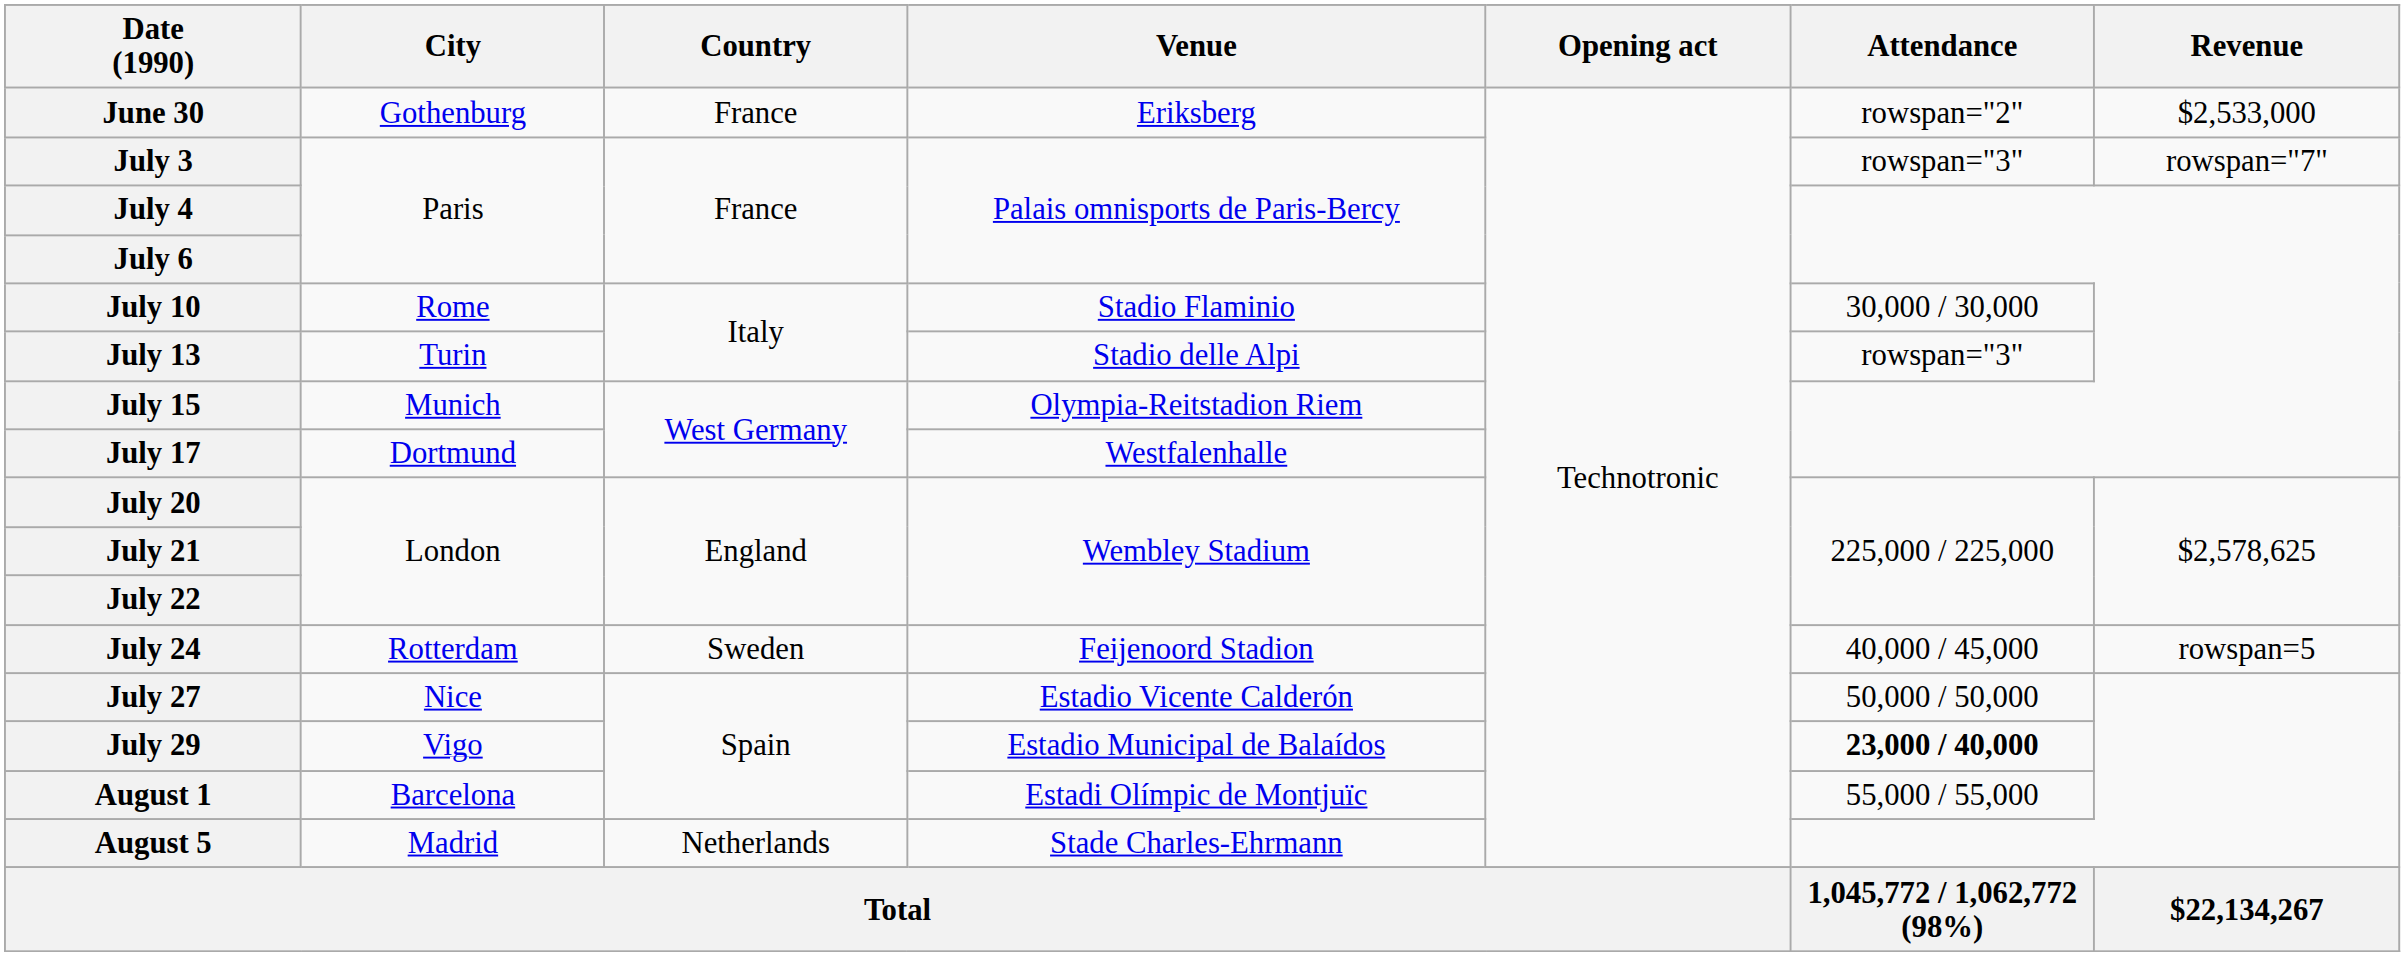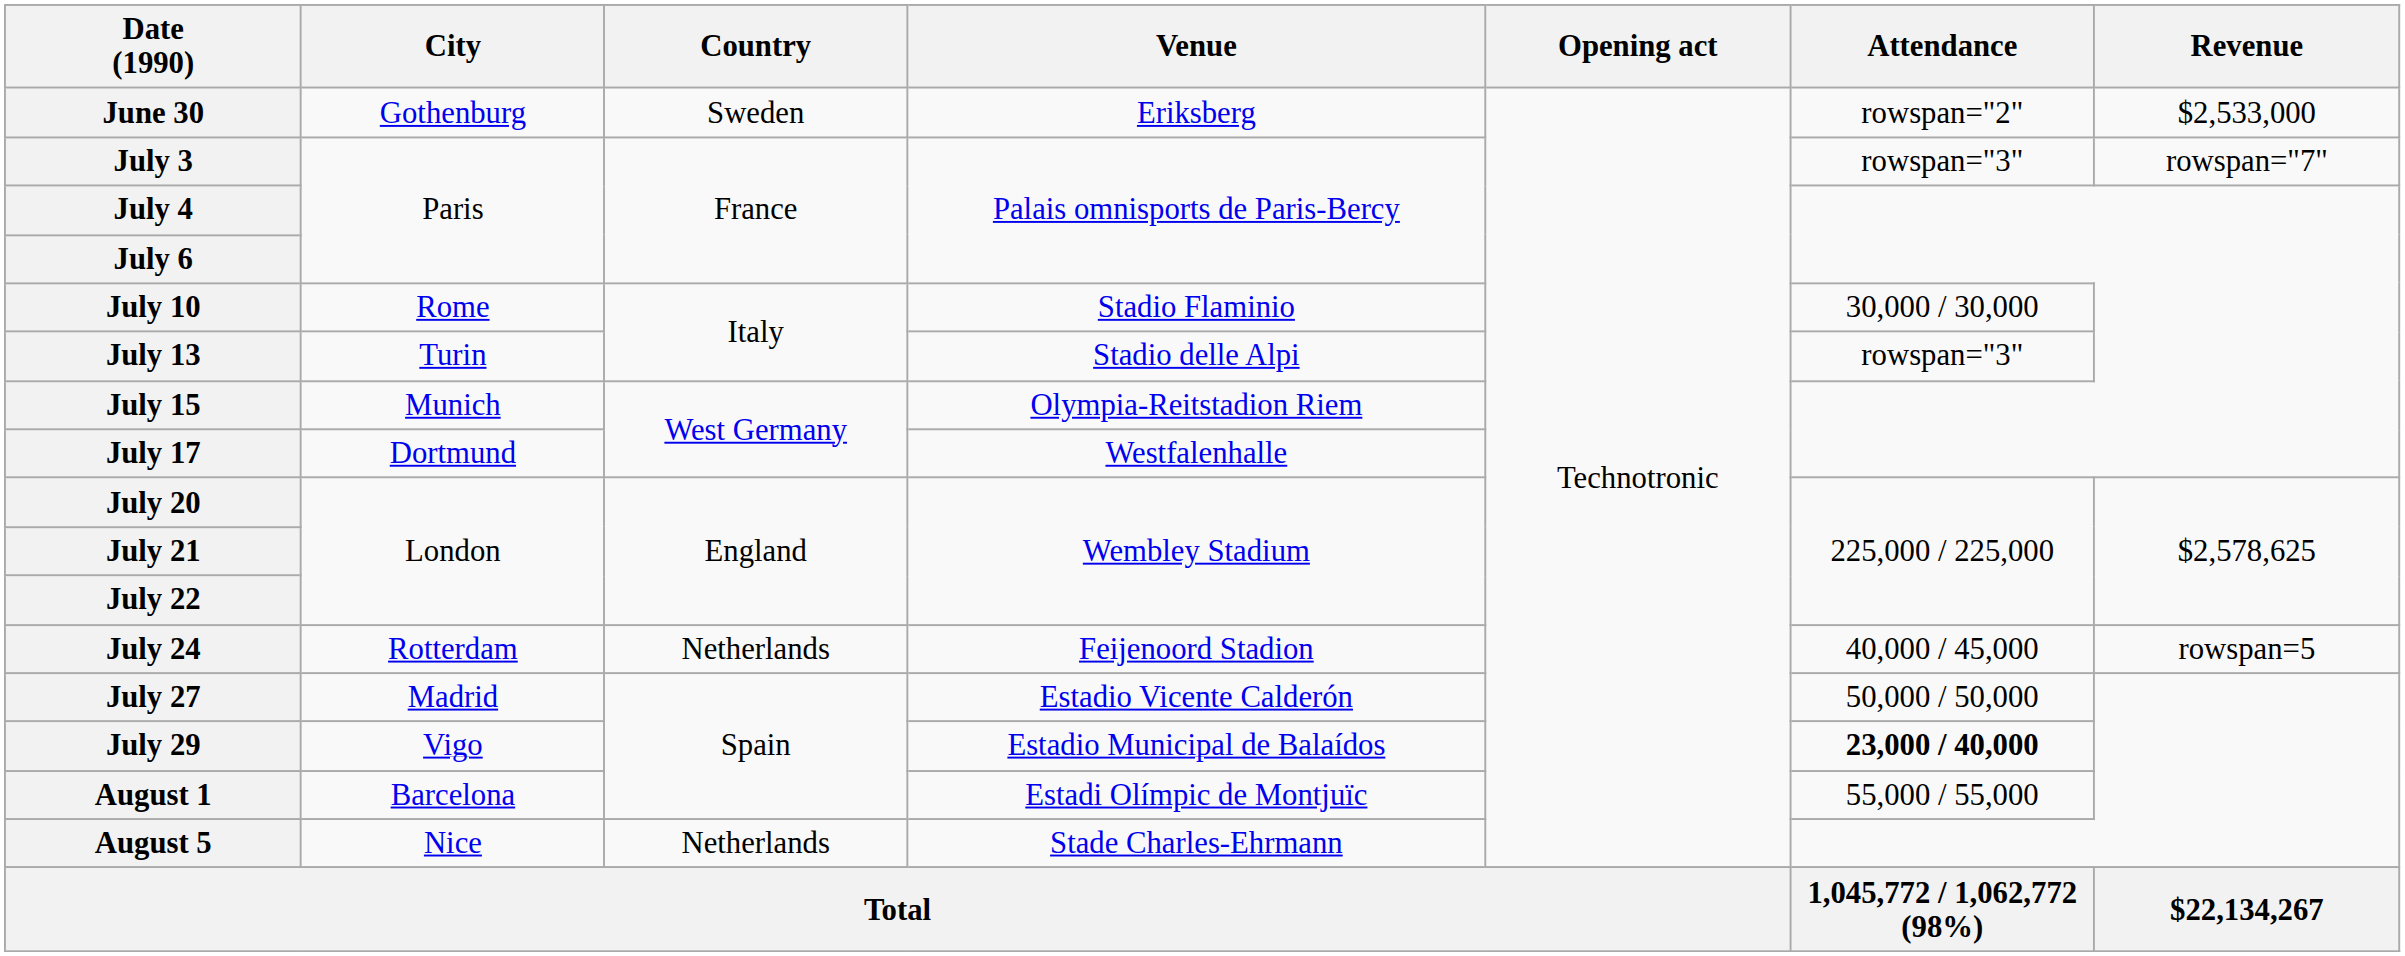(756, 112) France -> (756, 112) Sweden
(756, 648) Sweden -> (756, 648) Netherlands
(453, 696) Nice -> (453, 696) Madrid
(453, 842) Madrid -> (453, 842) Nice
